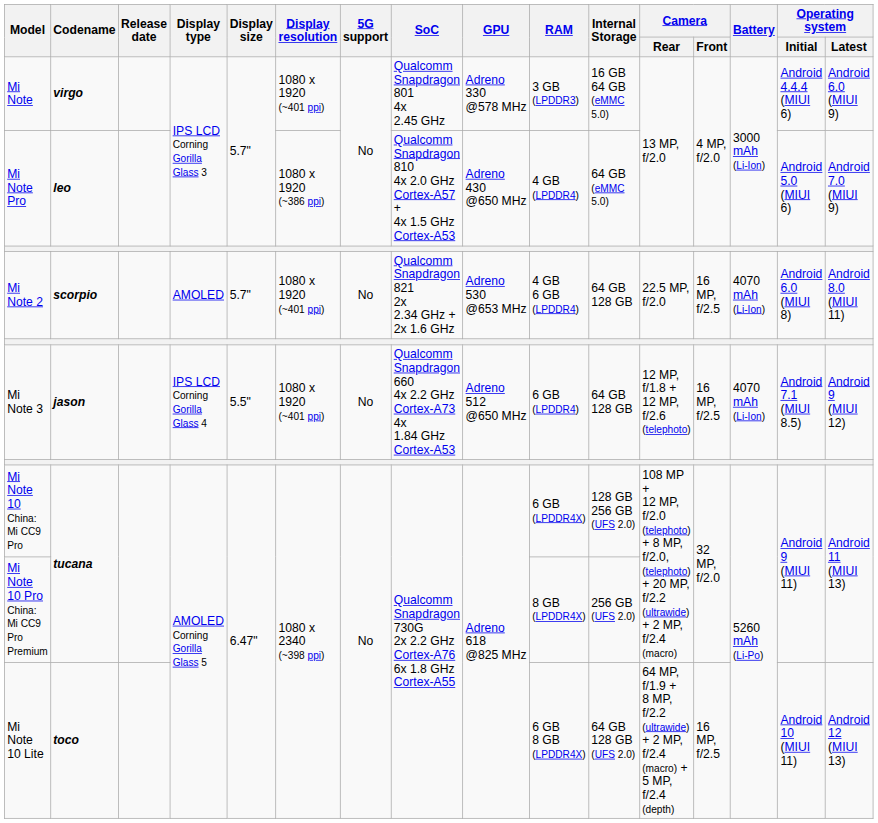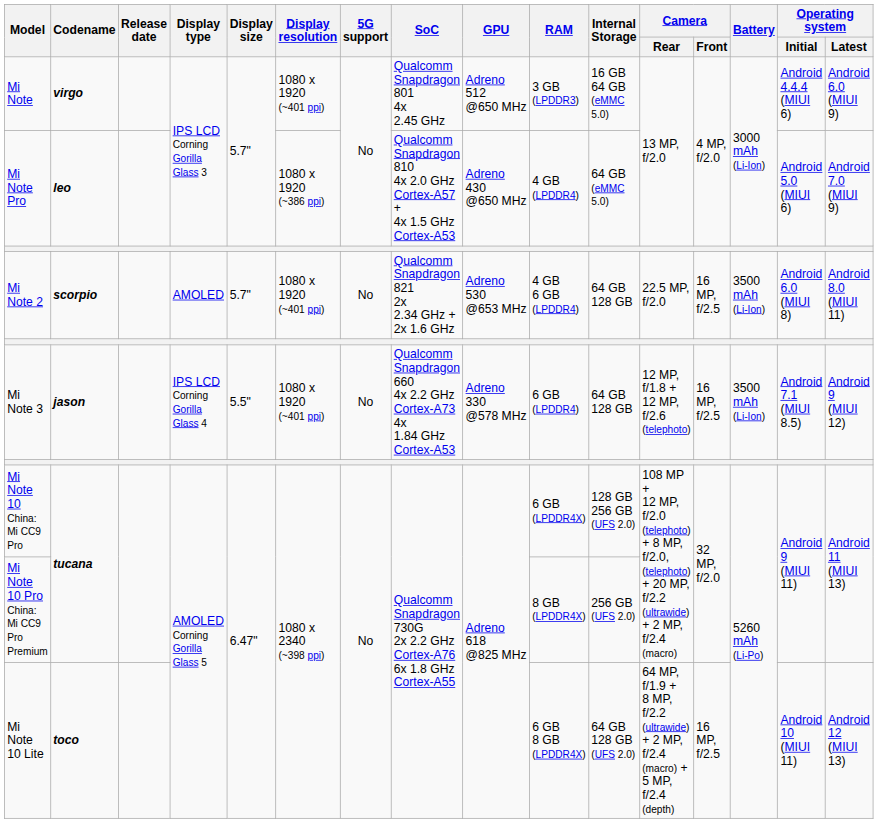(496, 93) Adreno 330 @578 MHz -> (496, 93) Adreno 512 @650 MHz
(749, 295) 4070 mAh (Li-Ion) -> (749, 295) 3500 mAh (Li-Ion)
(496, 402) Adreno 512 @650 MHz -> (496, 402) Adreno 330 @578 MHz
(749, 402) 4070 mAh (Li-Ion) -> (749, 402) 3500 mAh (Li-Ion)
